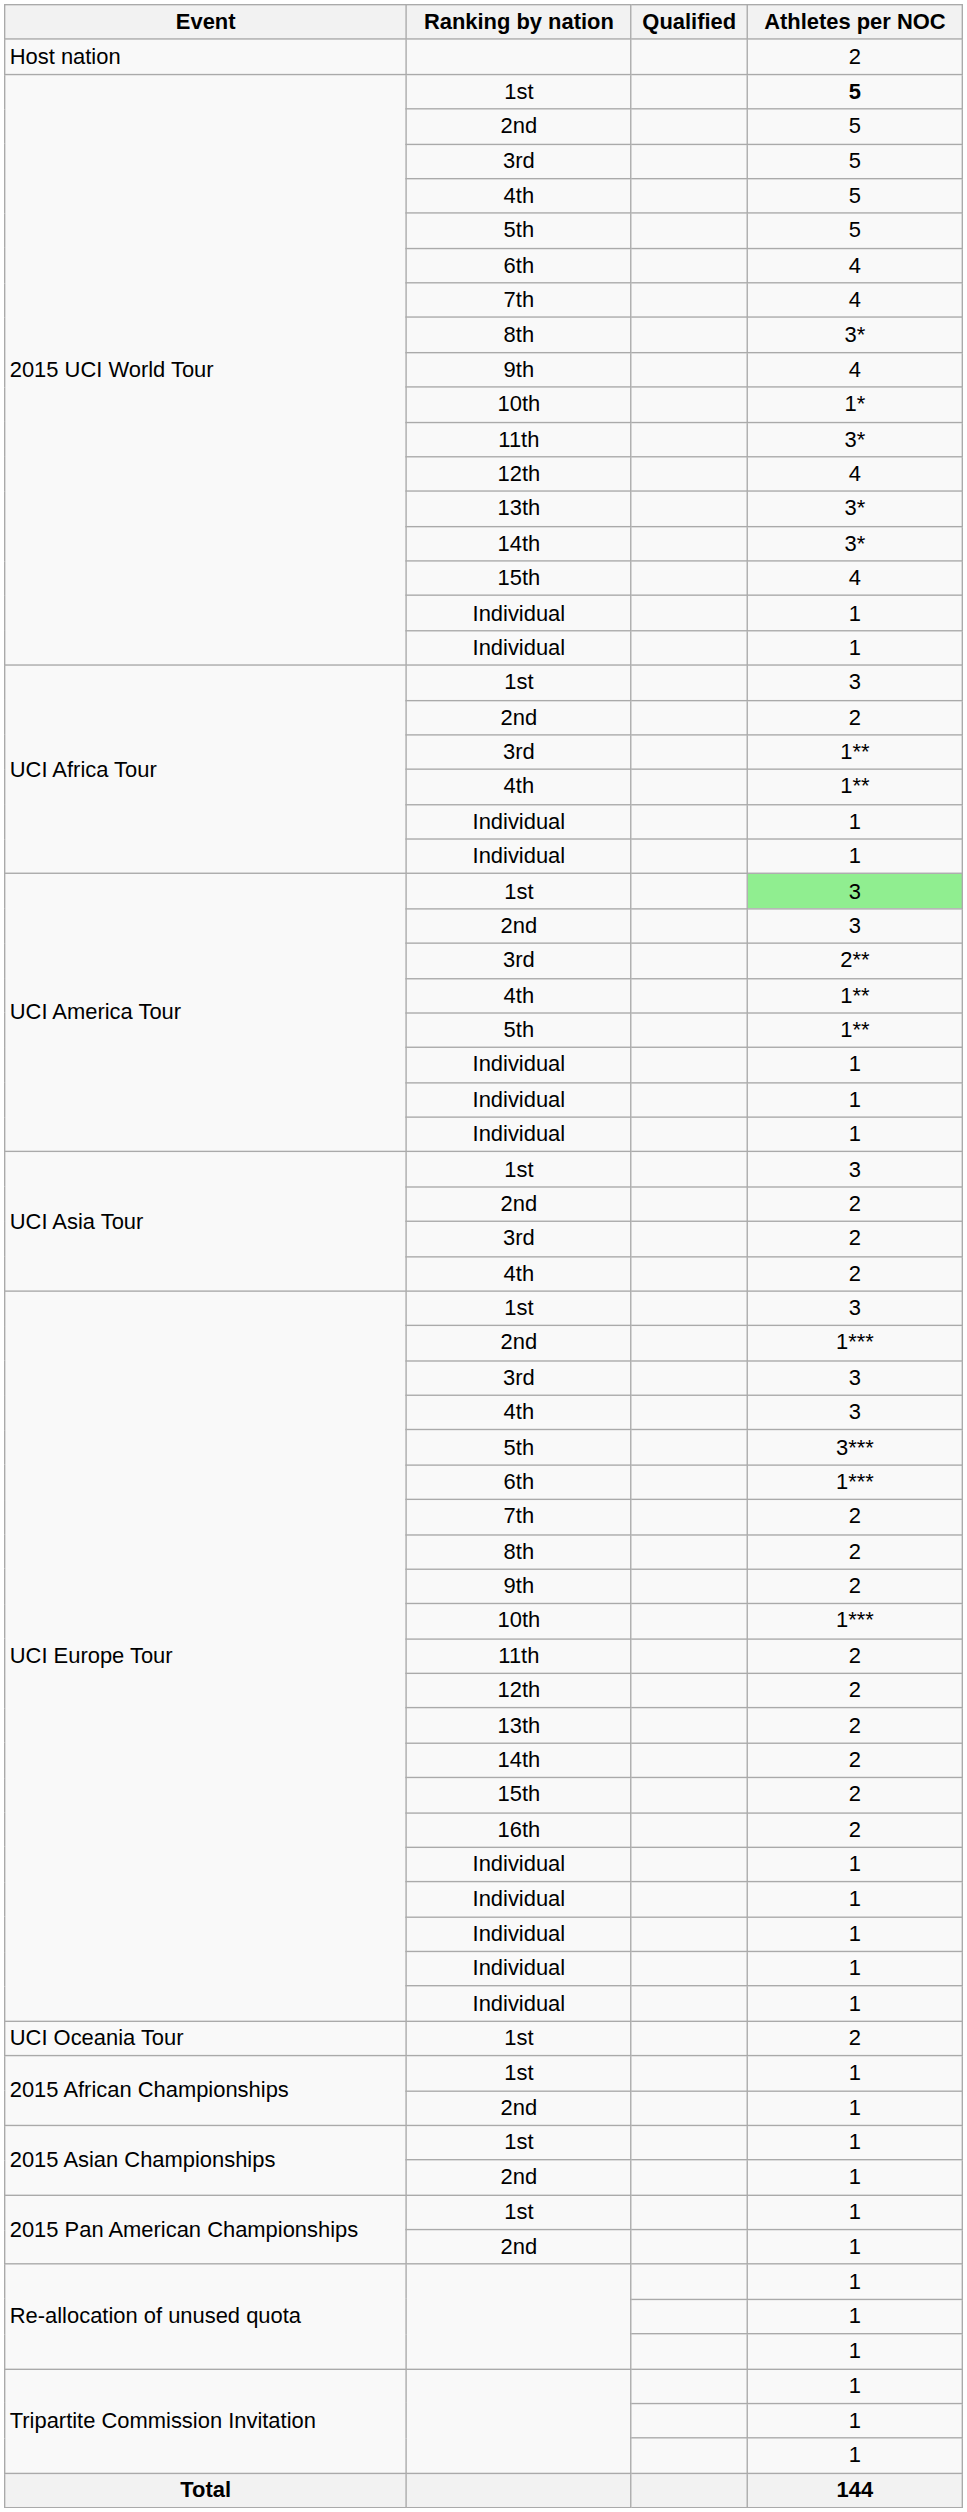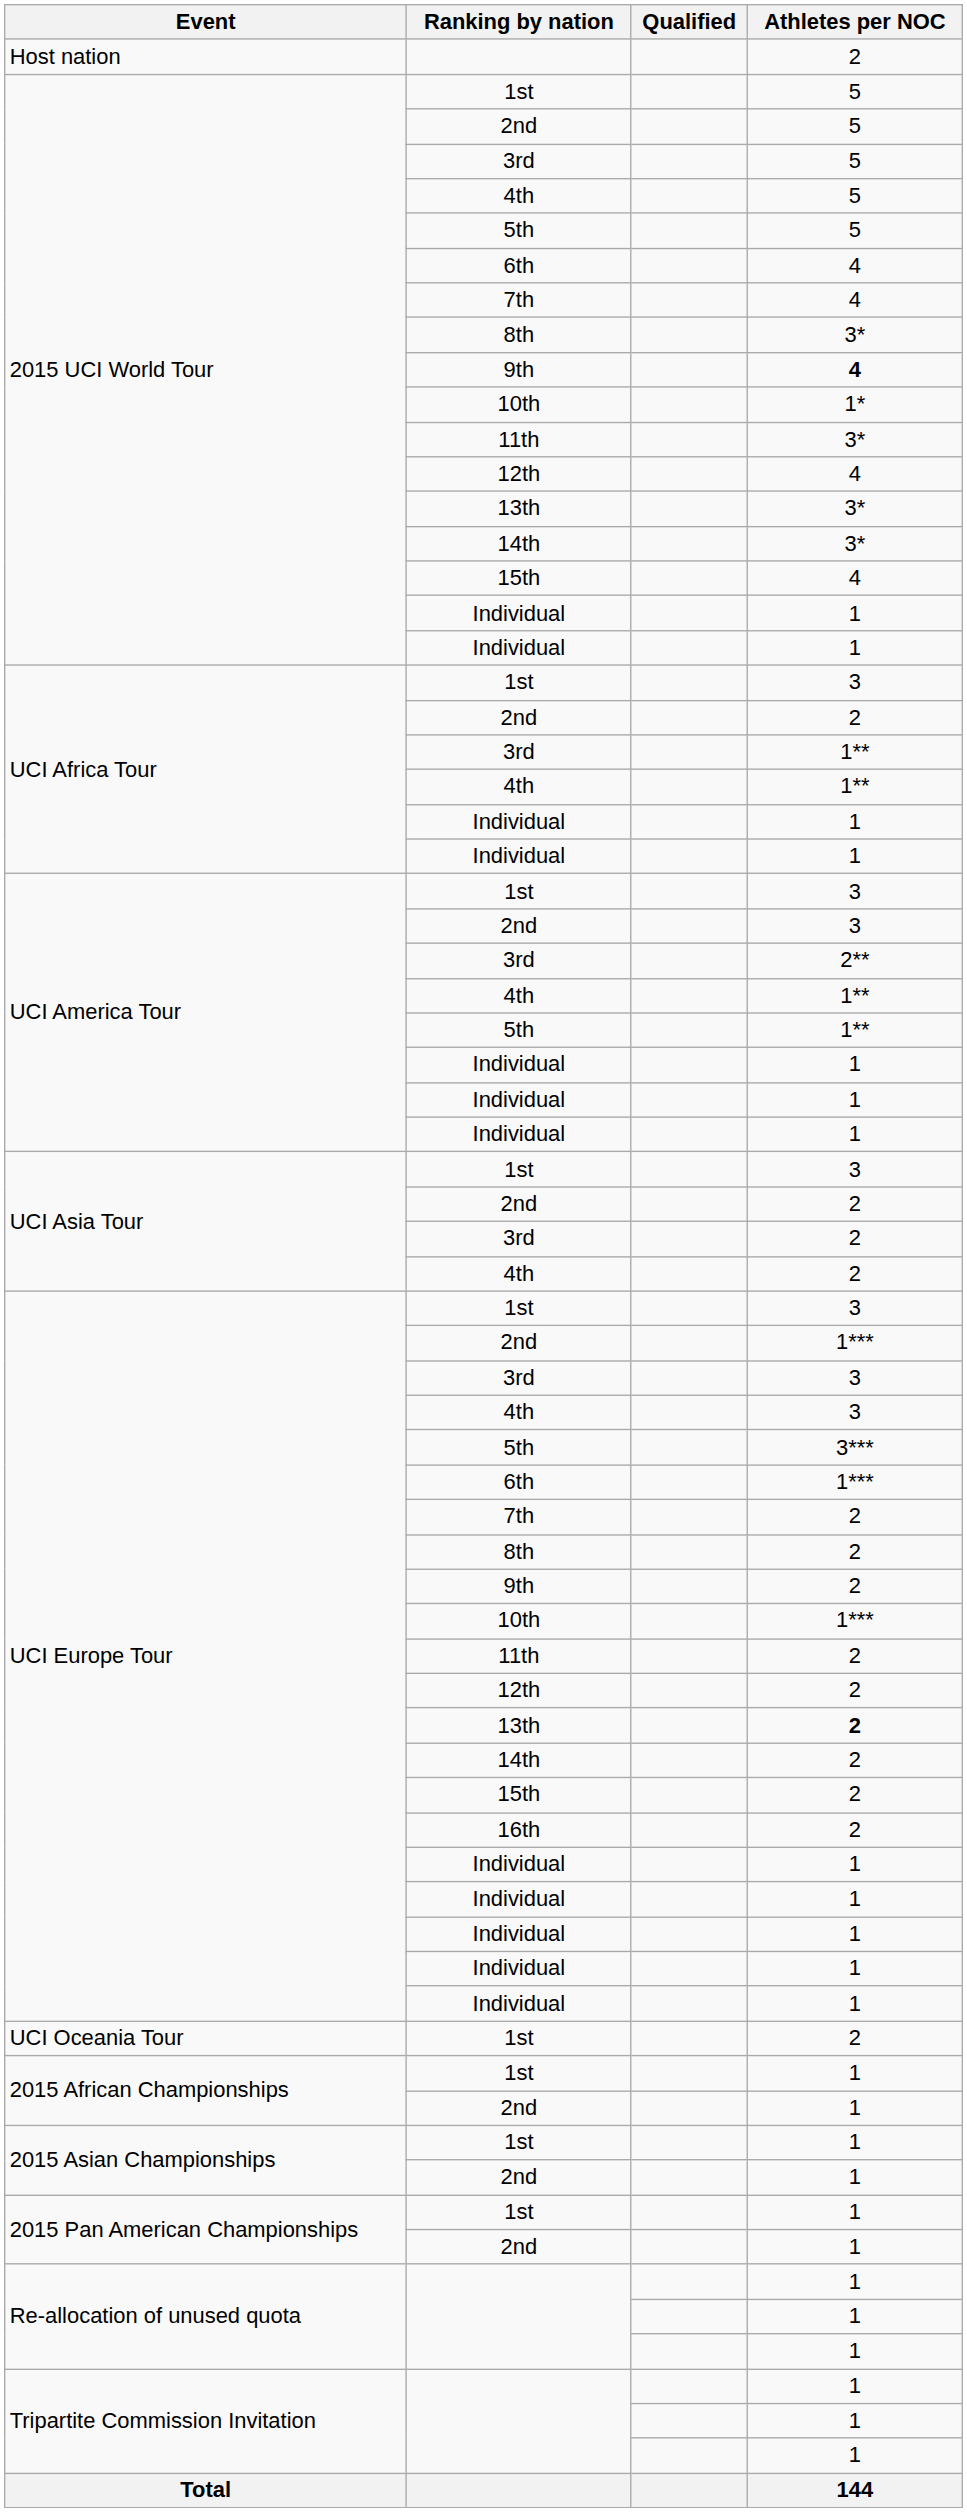(855, 91) bold -> (855, 91) normal
(855, 369) normal -> (855, 369) bold
(855, 890) lightgreen background -> (855, 890) no background
(855, 1725) normal -> (855, 1725) bold
